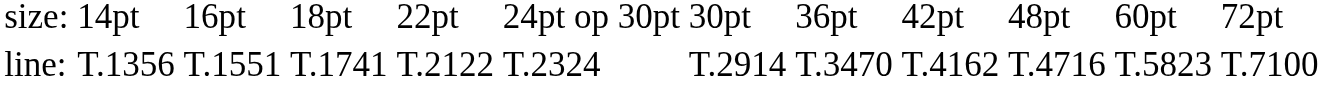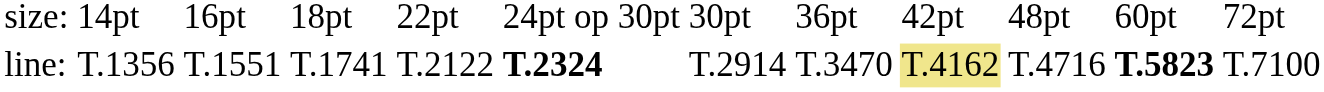(552, 64) normal -> (553, 64) bold
(950, 64) no background -> (950, 64) khaki background
(1163, 64) normal -> (1164, 64) bold
